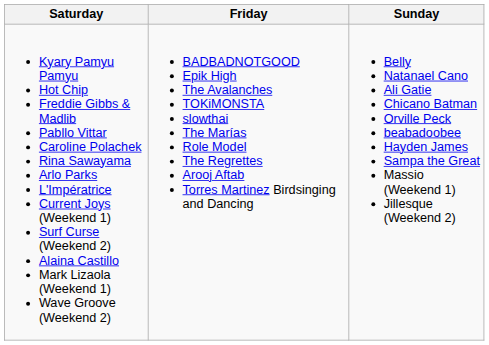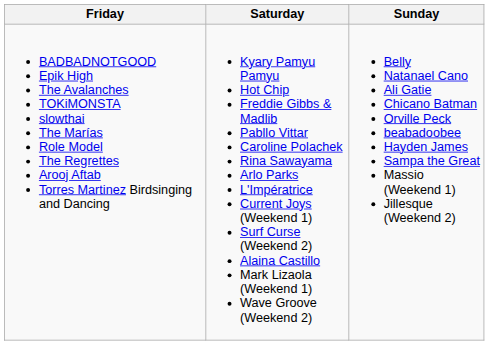columns swapped: (249, 14) <-> (76, 14)
